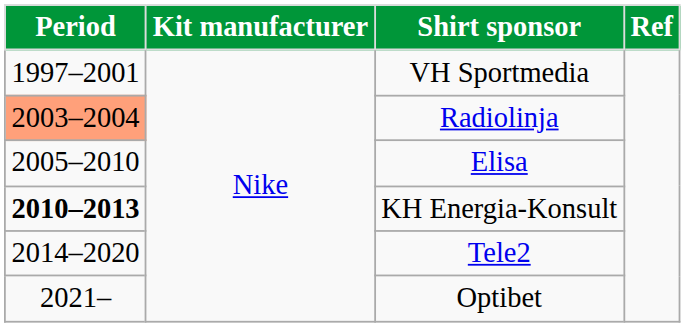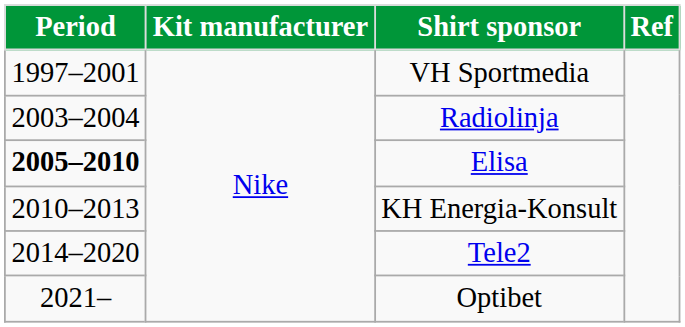(76, 117) lightsalmon background -> (76, 117) no background
(76, 162) normal -> (76, 162) bold
(76, 207) bold -> (76, 207) normal
